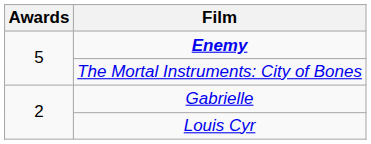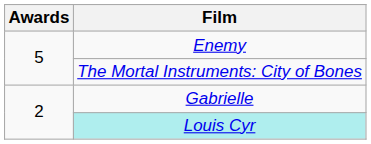(220, 44) bold -> (220, 44) normal
(220, 125) no background -> (220, 125) paleturquoise background
